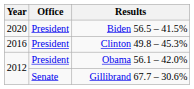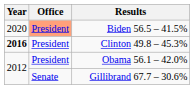(50, 28) no background -> (50, 28) lightsalmon background
(17, 44) normal -> (17, 44) bold
